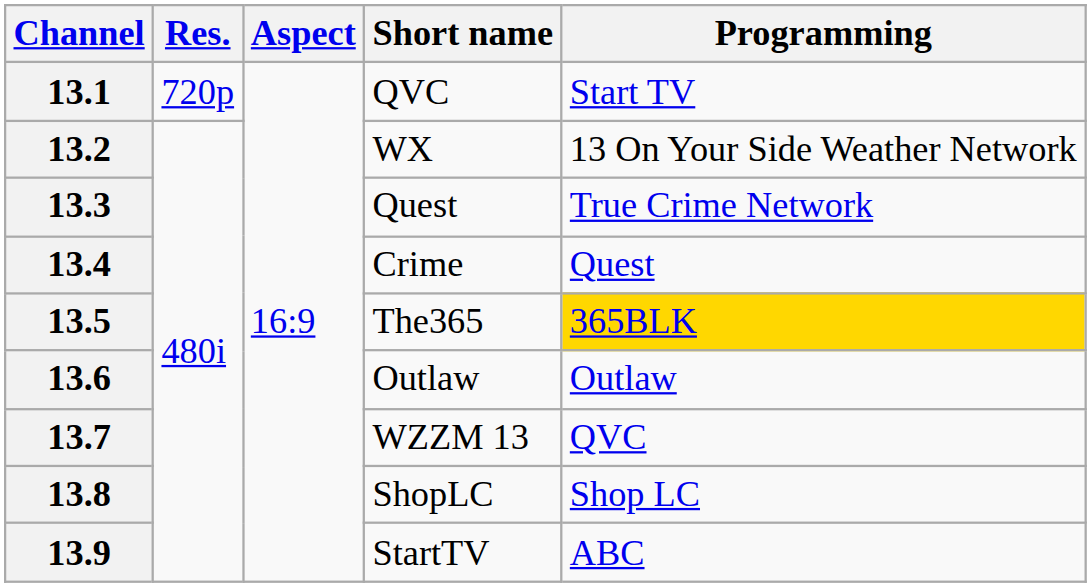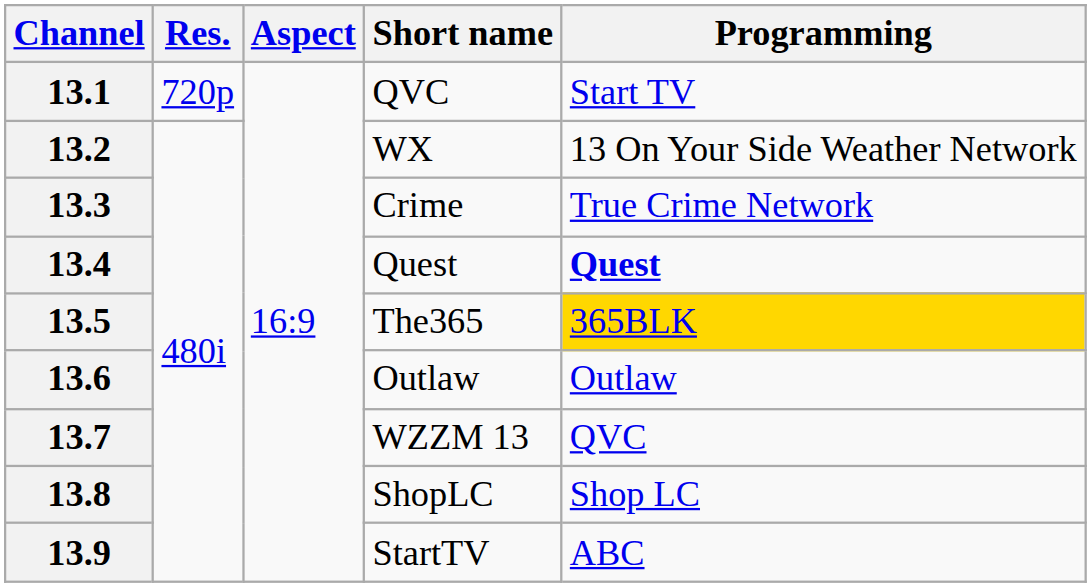(415, 206) Quest -> (418, 206) Crime
(418, 263) Crime -> (415, 263) Quest
(612, 263) normal -> (615, 263) bold
